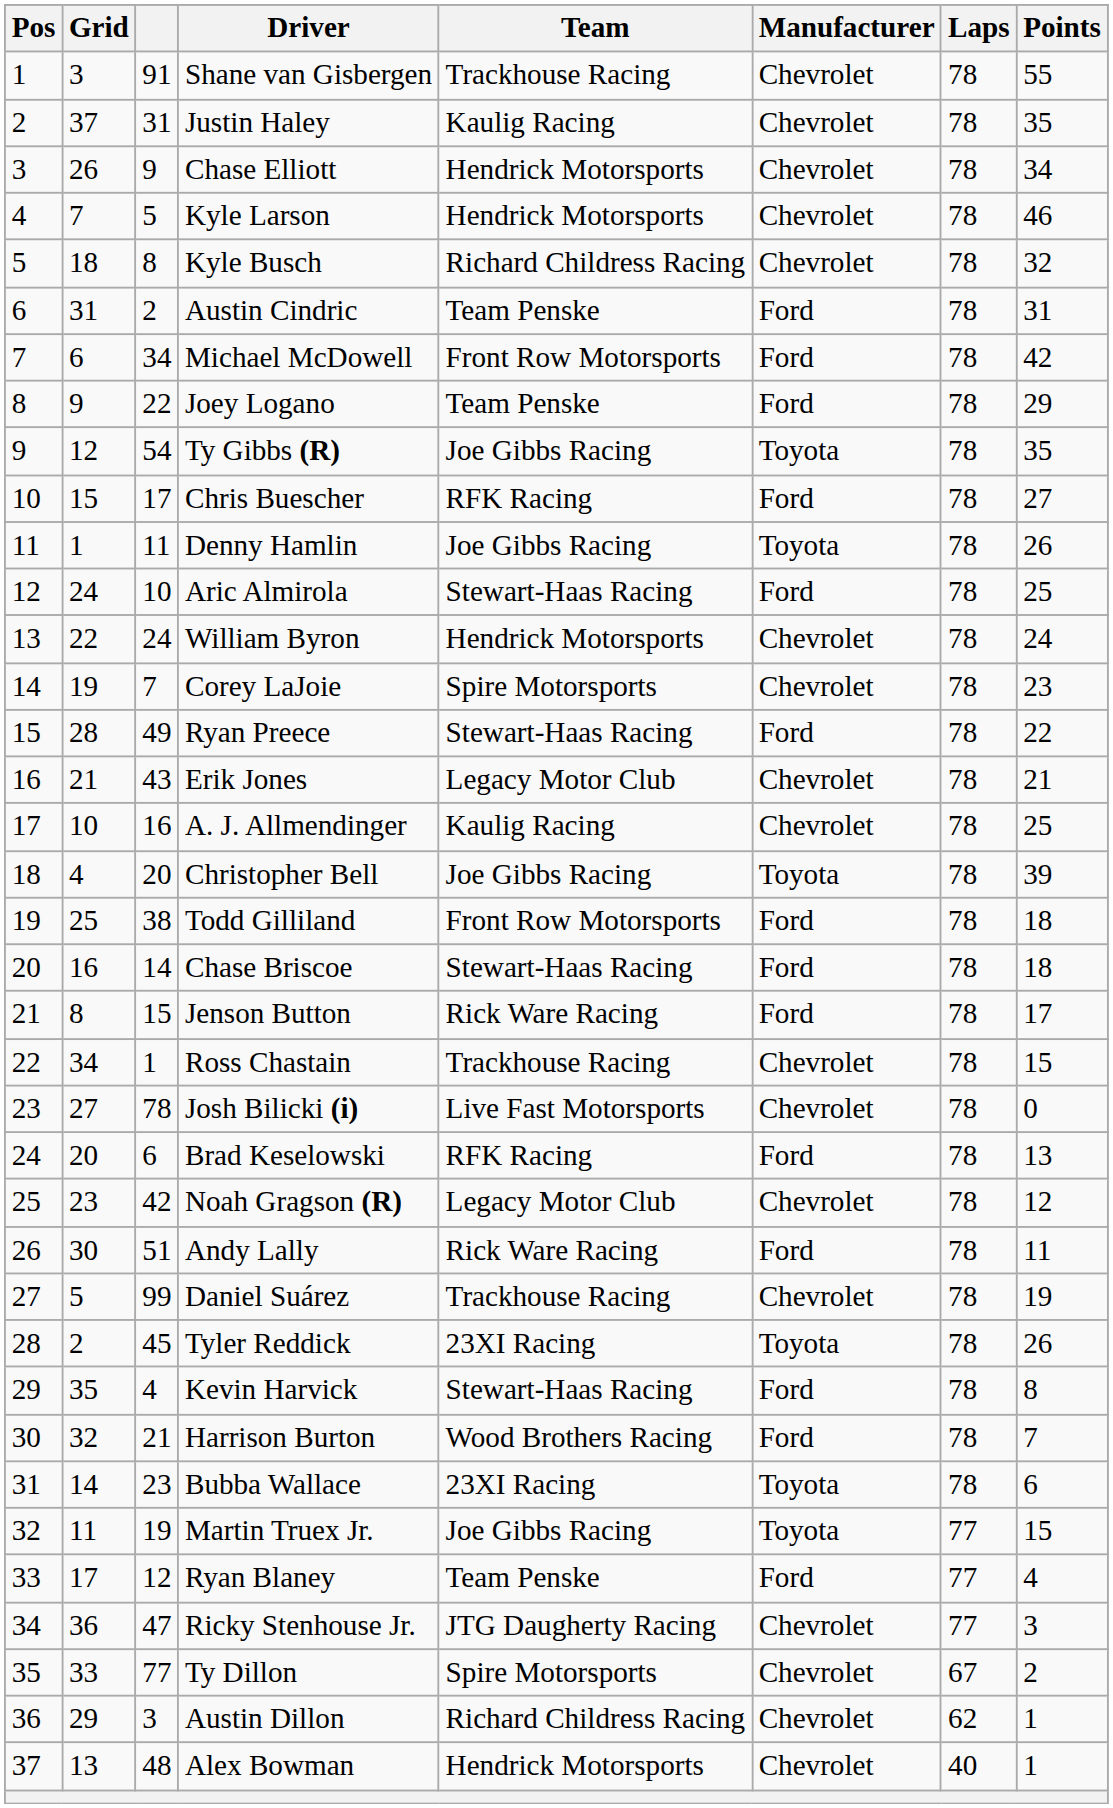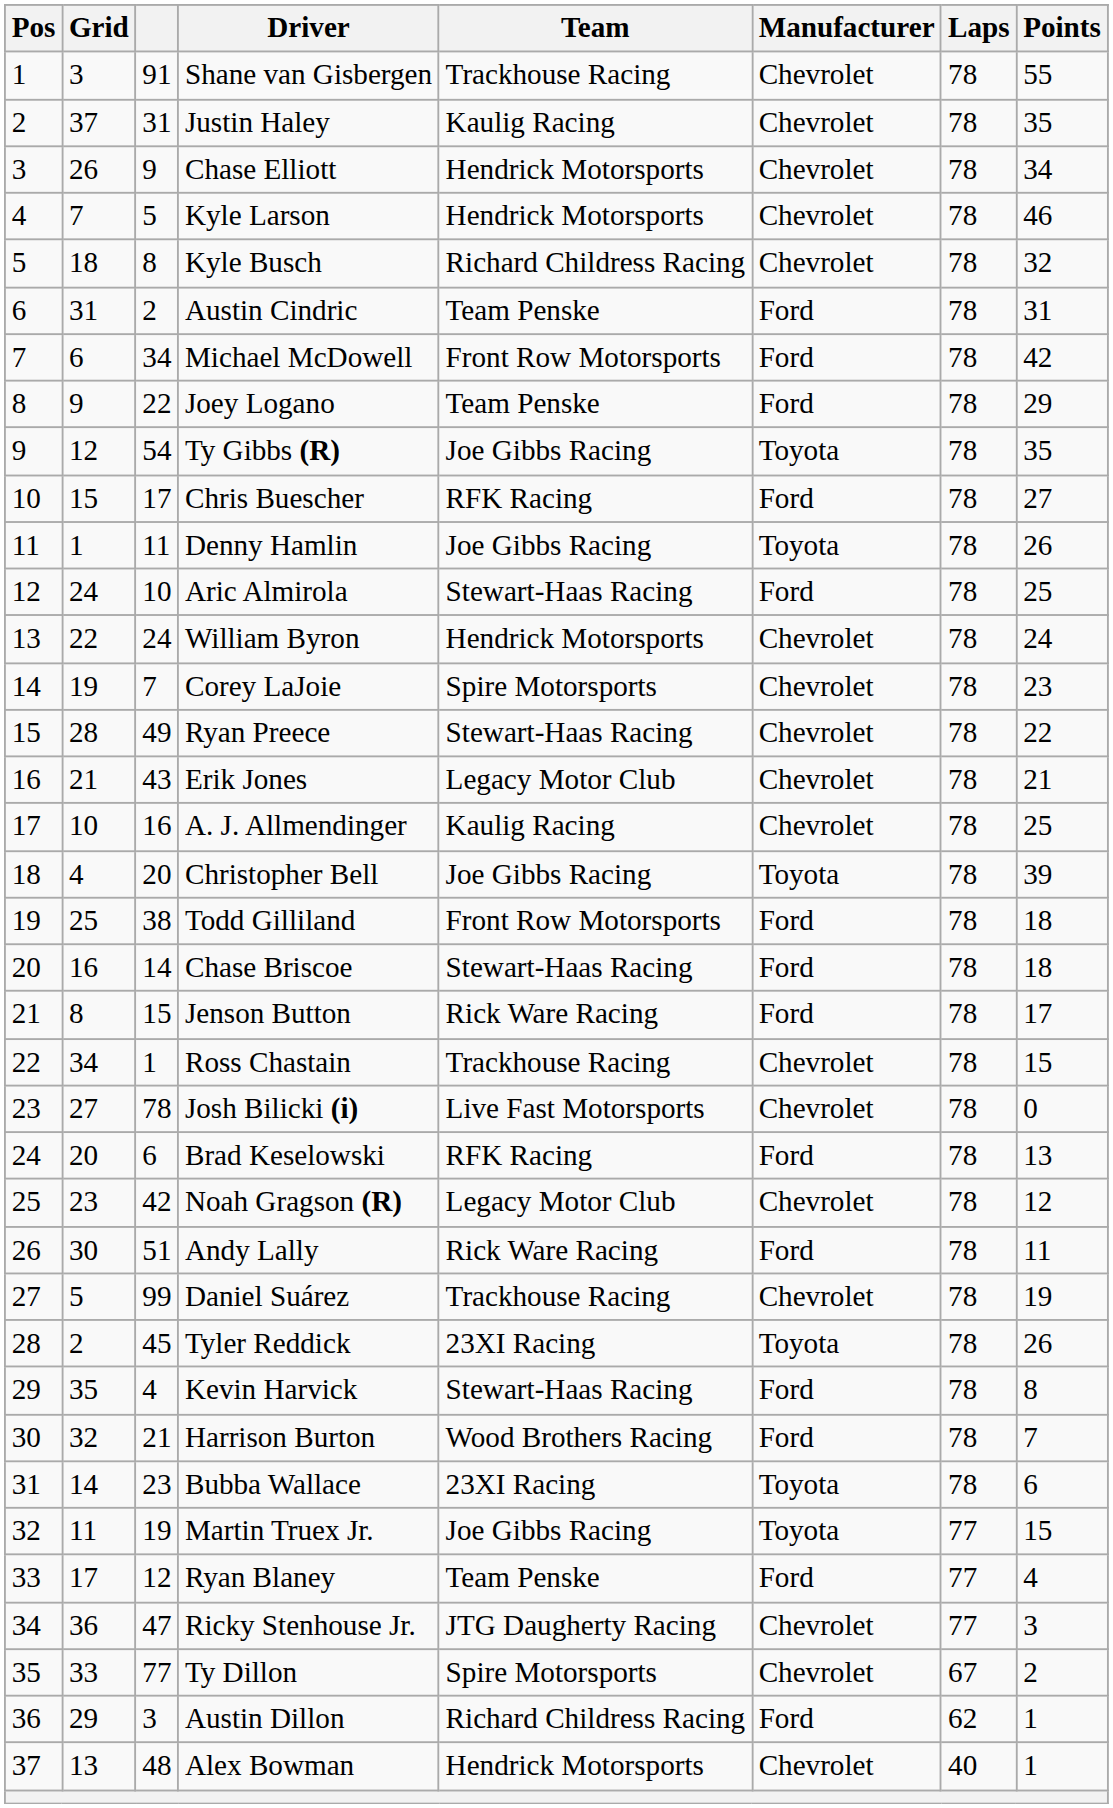(786, 732) Ford -> (816, 732) Chevrolet
(816, 1718) Chevrolet -> (786, 1718) Ford
